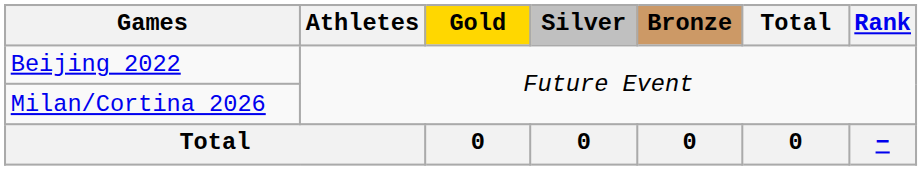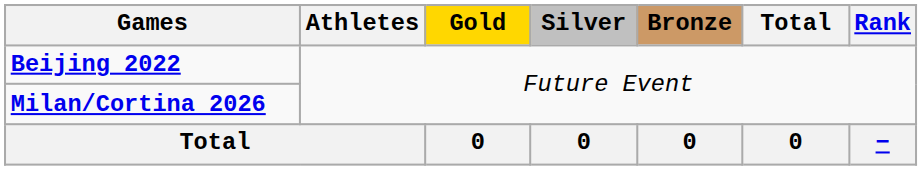(96, 64) normal -> (96, 64) bold
(138, 104) normal -> (138, 104) bold
